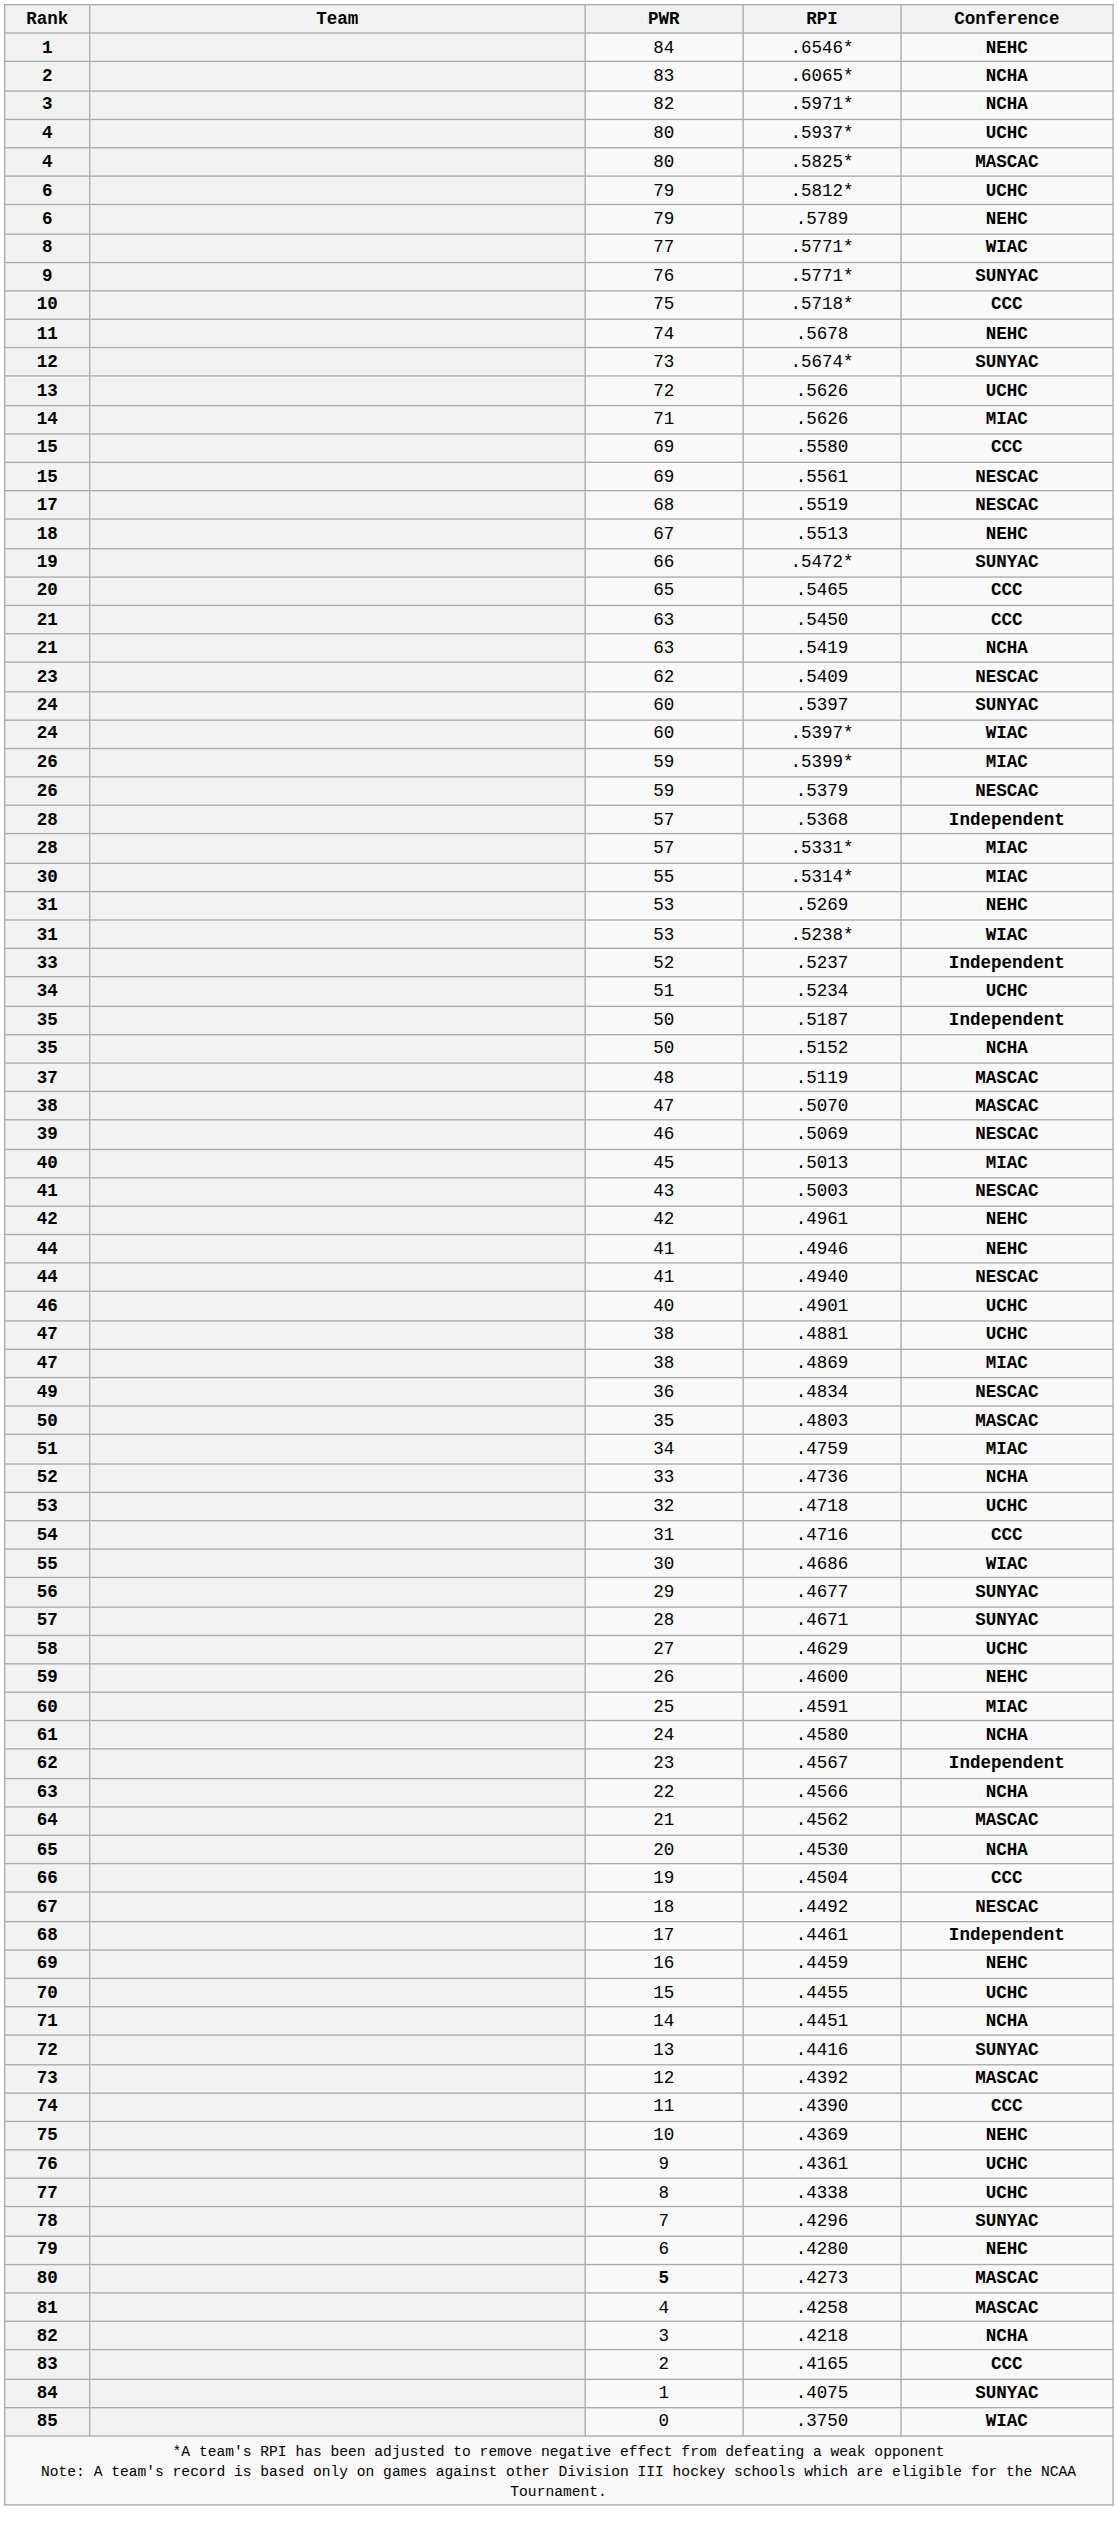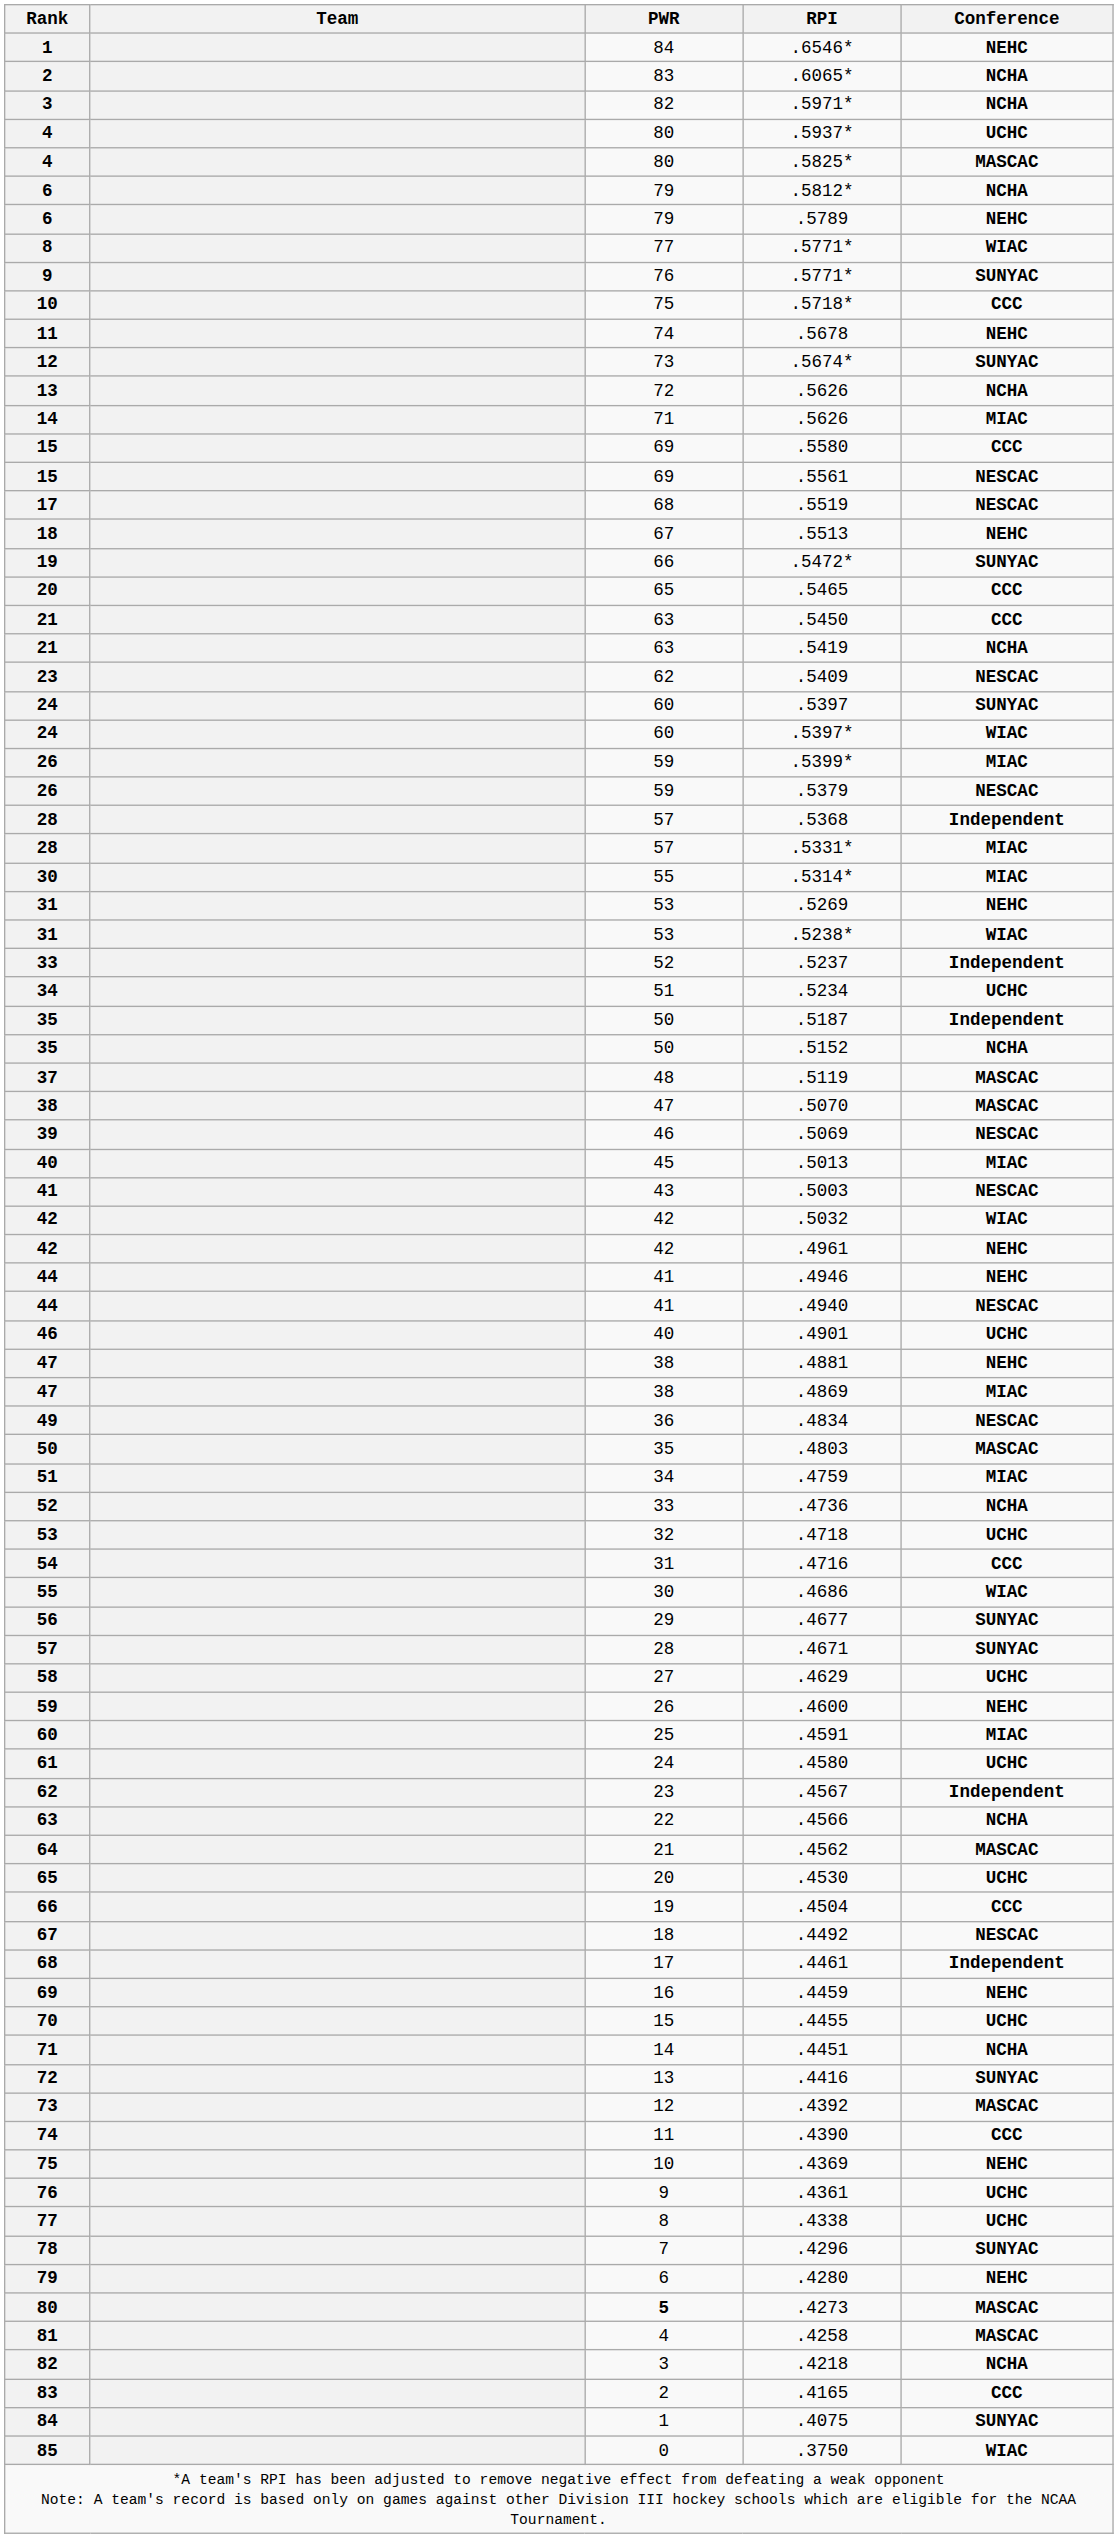(1007, 191) UCHC -> (1007, 191) NCHA
(1007, 391) UCHC -> (1007, 391) NCHA
+ row: (47, 1220)
(1007, 1335) UCHC -> (1007, 1363) NEHC
(1007, 1735) NCHA -> (1007, 1764) UCHC
(1007, 1850) NCHA -> (1007, 1878) UCHC
